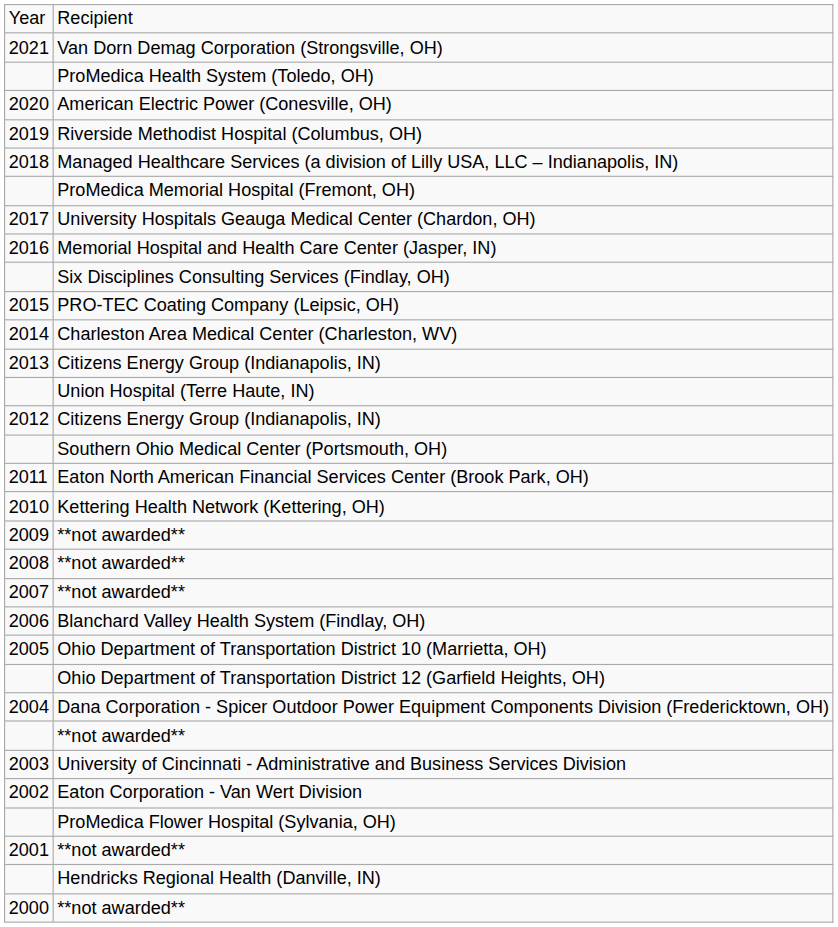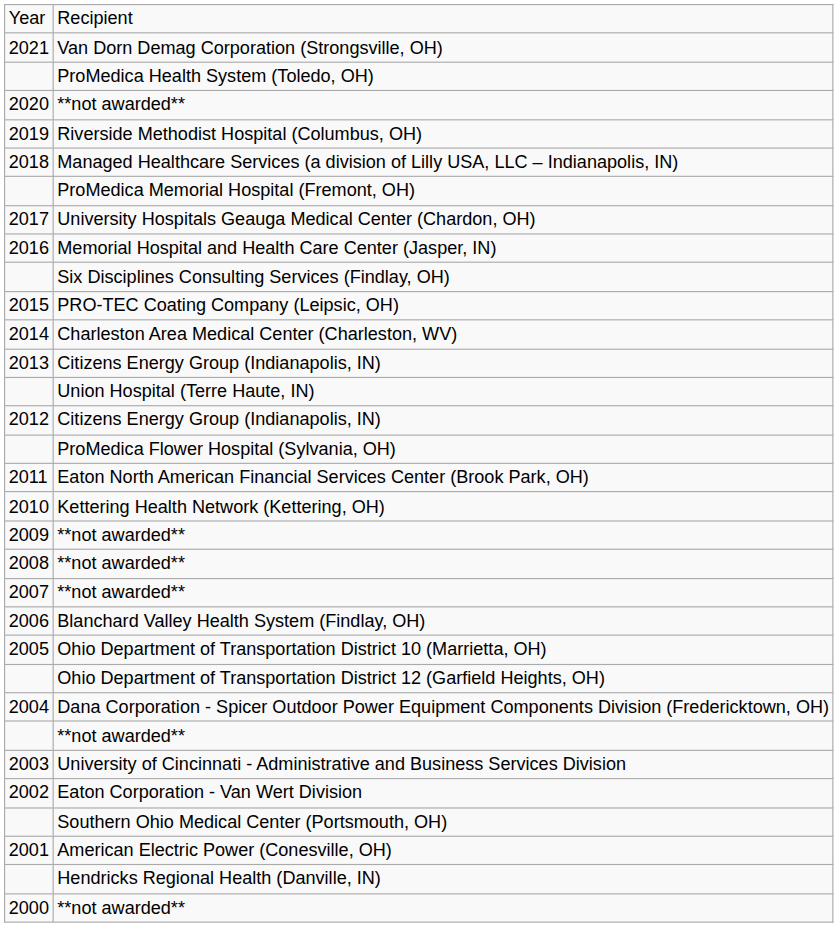(225, 104) American Electric Power (Conesville, OH) -> (121, 104) **not awarded**
(252, 448) Southern Ohio Medical Center (Portsmouth, OH) -> (227, 448) ProMedica Flower Hospital (Sylvania, OH)
(227, 821) ProMedica Flower Hospital (Sylvania, OH) -> (252, 821) Southern Ohio Medical Center (Portsmouth, OH)
(121, 850) **not awarded** -> (225, 850) American Electric Power (Conesville, OH)
